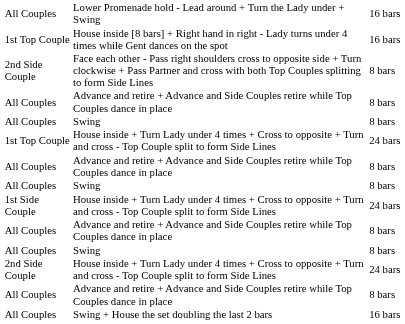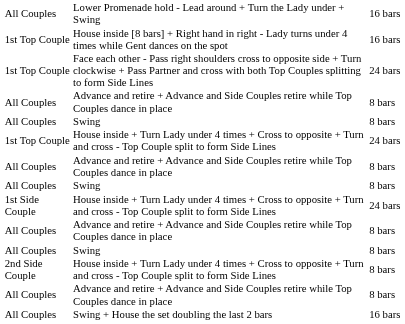(24, 70) 2nd Side Couple -> (37, 70) 1st Top Couple
(382, 70) 8 bars -> (385, 70) 24 bars
(385, 269) 24 bars -> (382, 269) 8 bars
